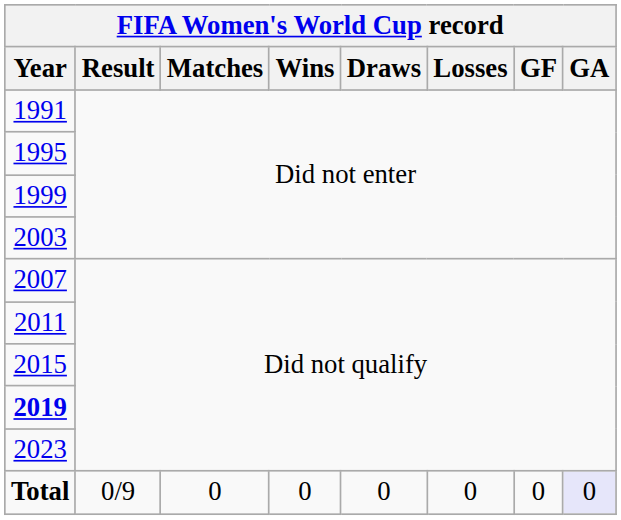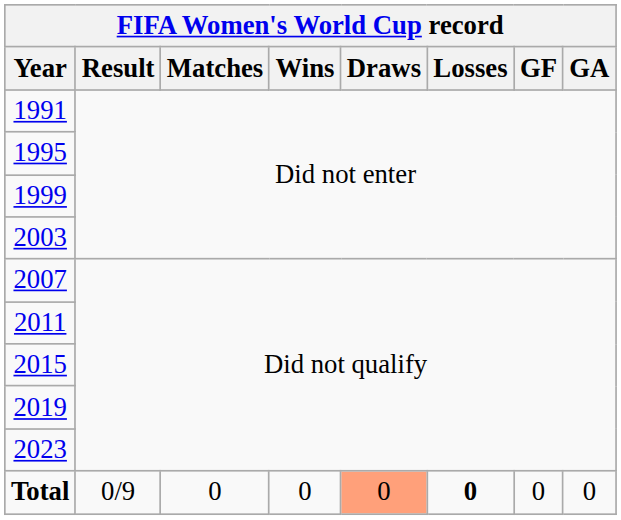(40, 407) bold -> (40, 407) normal
(384, 491) no background -> (384, 491) lightsalmon background
(470, 491) normal -> (470, 491) bold
(589, 491) lavender background -> (589, 491) no background
